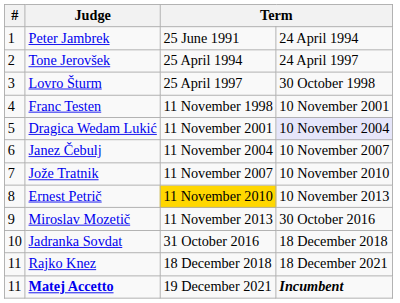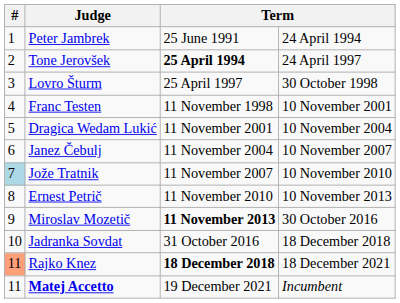(203, 60) normal -> (204, 60) bold
(334, 128) lavender background -> (337, 128) no background
(11, 173) no background -> (11, 173) lightblue background
(218, 196) gold background -> (218, 196) no background
(218, 219) normal -> (219, 219) bold
(15, 264) no background -> (15, 264) lightsalmon background
(218, 264) normal -> (219, 264) bold
(311, 286) bold -> (312, 286) normal
